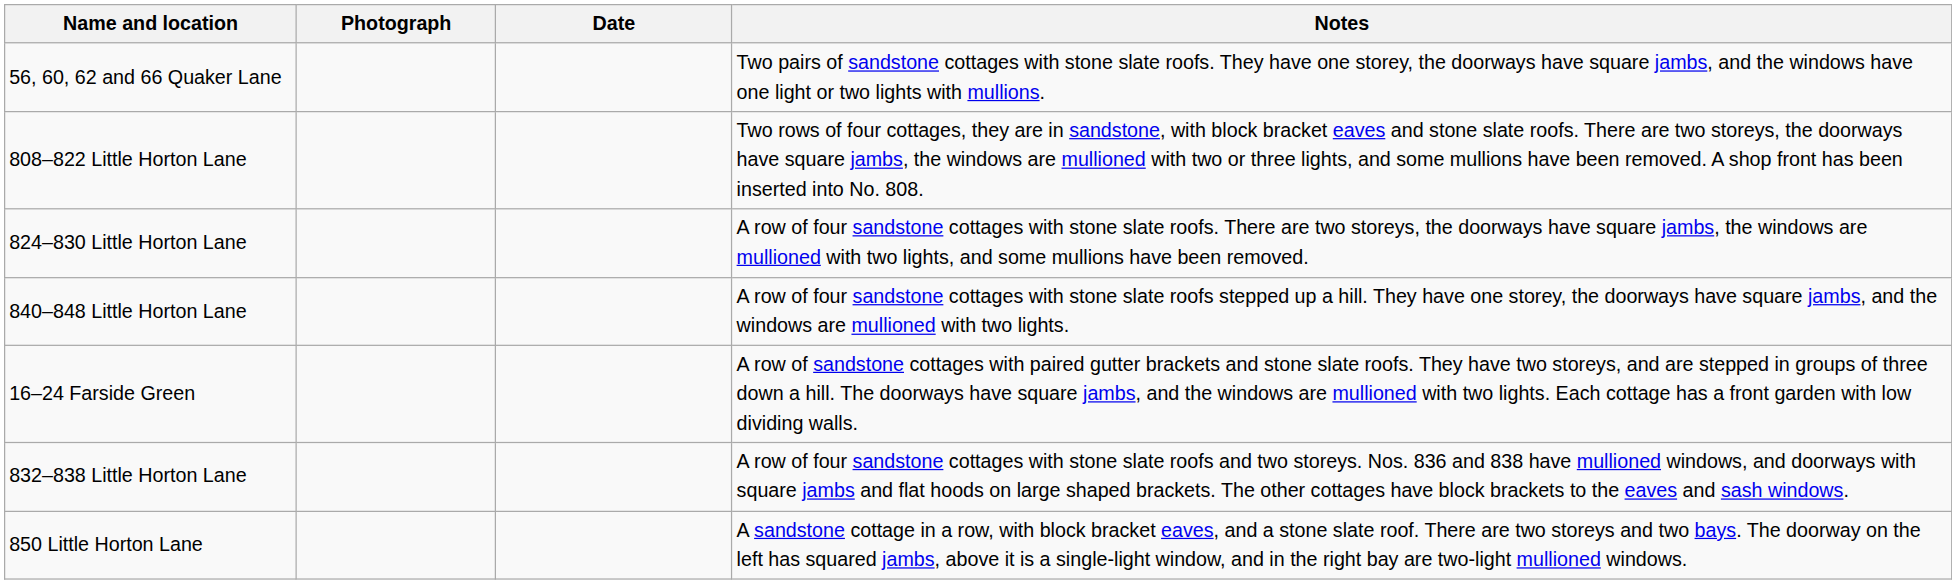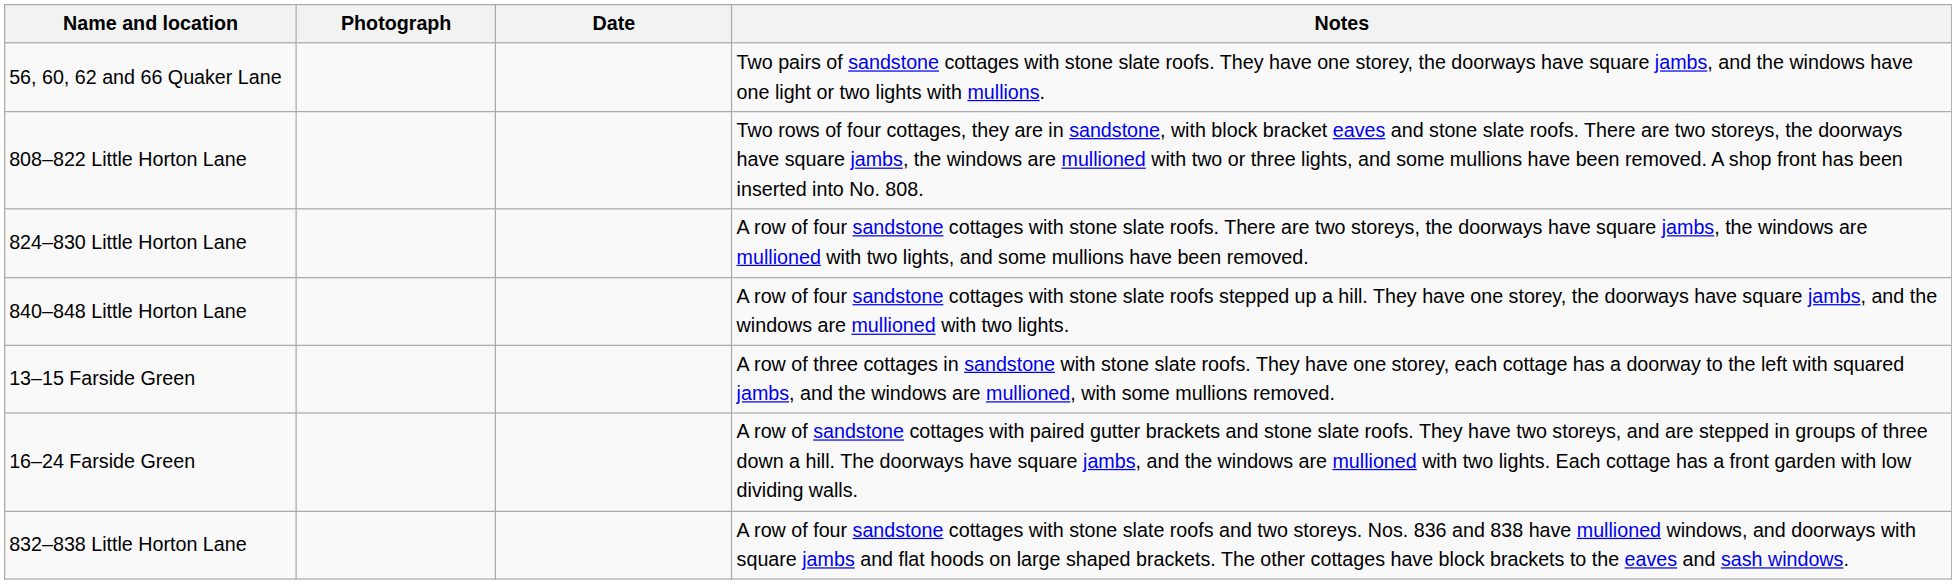+ row: (102, 379)
- row: (106, 544)
